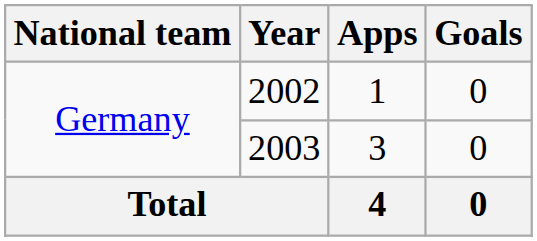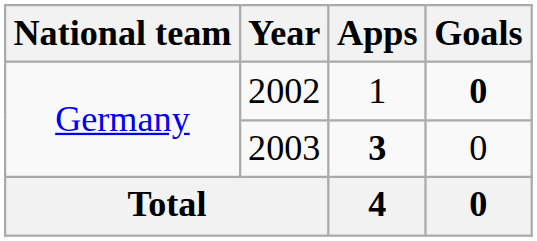(478, 90) normal -> (478, 90) bold
(377, 147) normal -> (377, 147) bold
